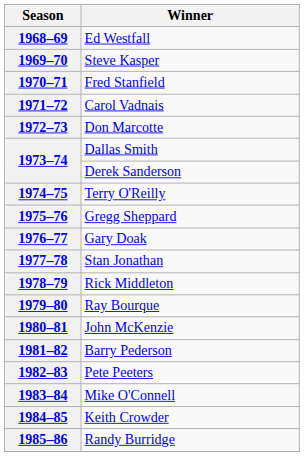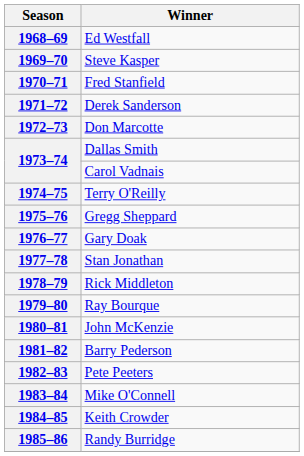(124, 104) Carol Vadnais -> (133, 104) Derek Sanderson
(133, 171) Derek Sanderson -> (124, 171) Carol Vadnais
